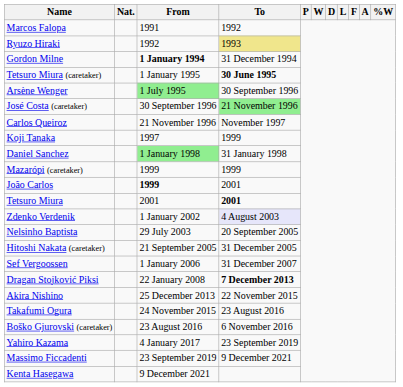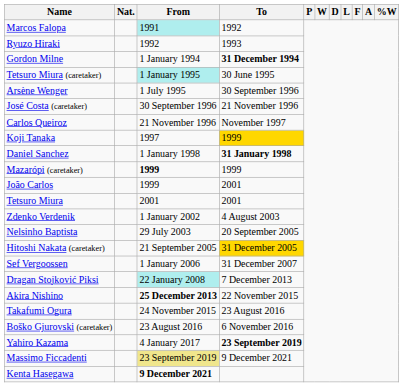(149, 28) no background -> (149, 28) paleturquoise background
(231, 43) khaki background -> (231, 43) no background
(172, 59) bold -> (170, 59) normal
(259, 59) normal -> (260, 59) bold
(170, 75) no background -> (170, 75) paleturquoise background
(249, 75) bold -> (248, 75) normal
(163, 91) lightgreen background -> (163, 91) no background
(259, 106) lightgreen background -> (260, 106) no background
(231, 138) no background -> (231, 138) gold background
(170, 153) lightgreen background -> (170, 153) no background
(254, 153) normal -> (257, 153) bold
(149, 169) normal -> (149, 169) bold
(149, 185) bold -> (149, 185) normal
(231, 201) bold -> (231, 201) normal
(250, 216) lavender background -> (250, 216) no background
(259, 248) no background -> (259, 248) gold background
(172, 279) no background -> (172, 279) paleturquoise background
(257, 279) bold -> (257, 279) normal
(177, 295) normal -> (178, 295) bold
(260, 342) normal -> (262, 342) bold
(178, 358) no background -> (178, 358) khaki background
(175, 374) normal -> (176, 374) bold
